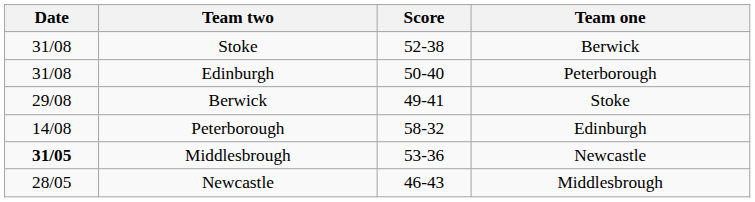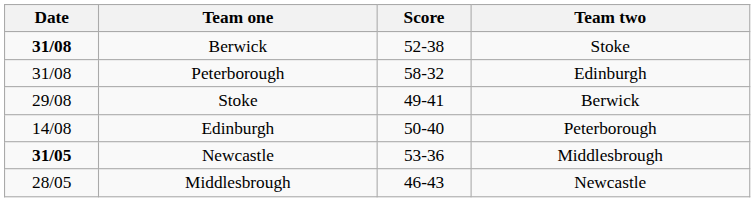columns swapped: (610, 18) <-> (238, 18)
(52, 45) normal -> (52, 45) bold
(424, 73) 50-40 -> (424, 73) 58-32
(424, 127) 58-32 -> (424, 127) 50-40
